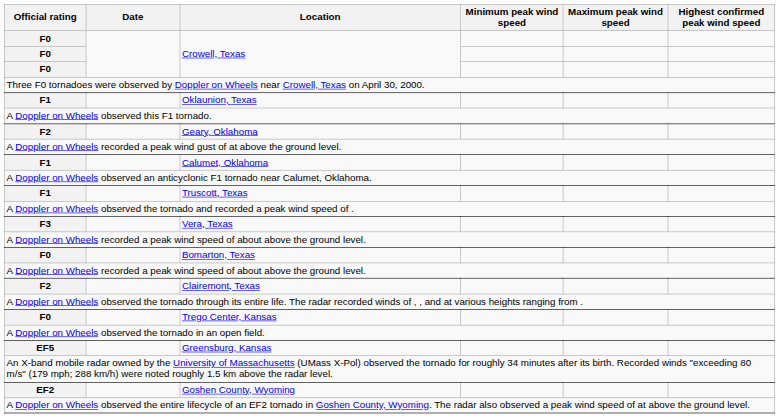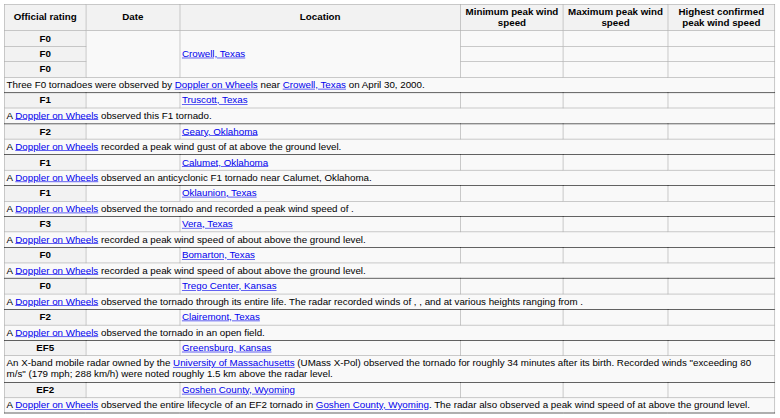rows swapped: (45, 100) <-> (45, 193)
rows swapped: (45, 286) <-> (45, 317)
